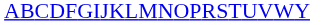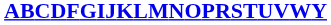(157, 10) normal -> (166, 10) bold
